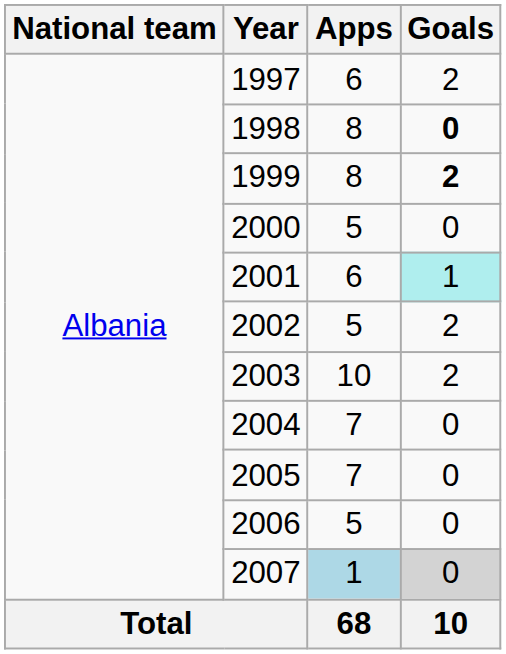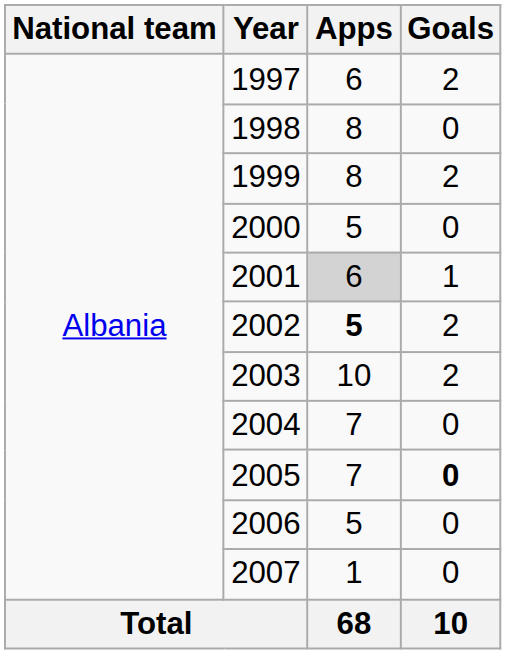(451, 128) bold -> (451, 128) normal
(451, 177) bold -> (451, 177) normal
(354, 276) no background -> (354, 276) lightgrey background
(451, 276) paleturquoise background -> (451, 276) no background
(354, 326) normal -> (354, 326) bold
(451, 474) normal -> (451, 474) bold
(354, 573) lightblue background -> (354, 573) no background
(451, 573) lightgrey background -> (451, 573) no background
